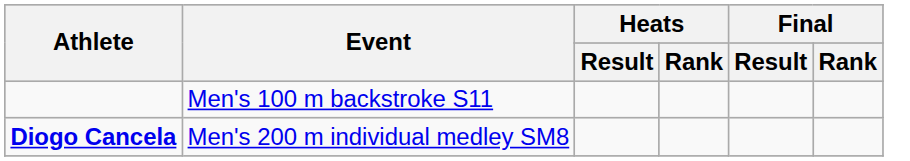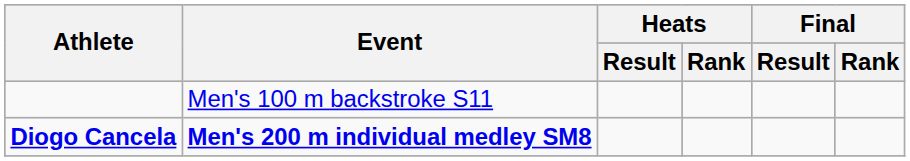(378, 137) normal -> (390, 137) bold
